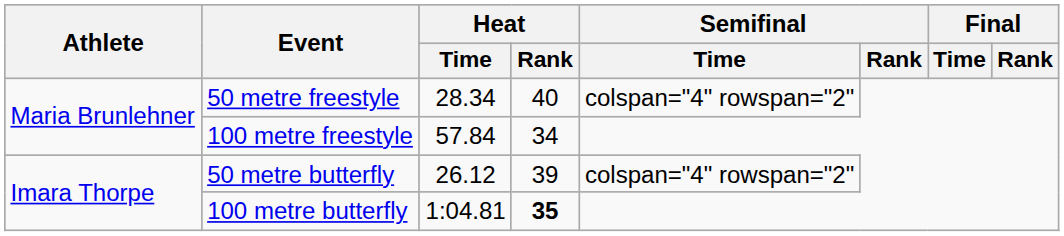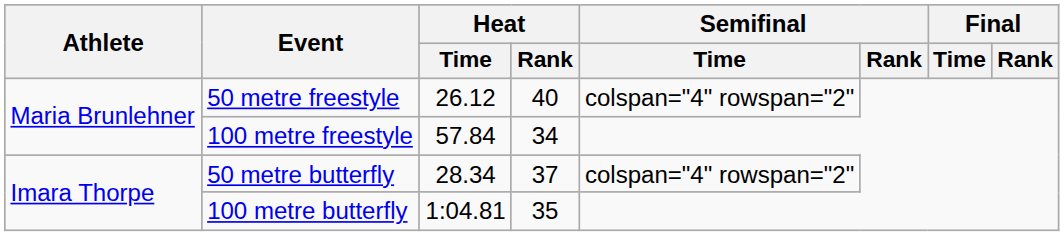(466, 98) 28.34 -> (466, 98) 26.12
(466, 174) 26.12 -> (466, 174) 28.34
(545, 174) 39 -> (545, 174) 37
(545, 212) bold -> (545, 212) normal
